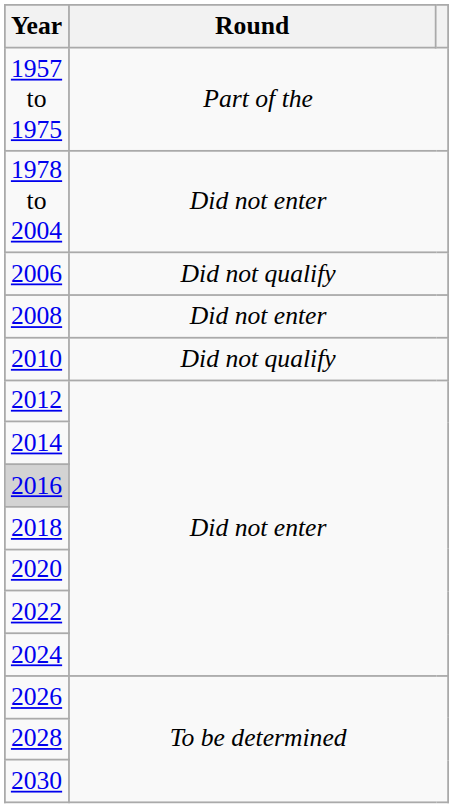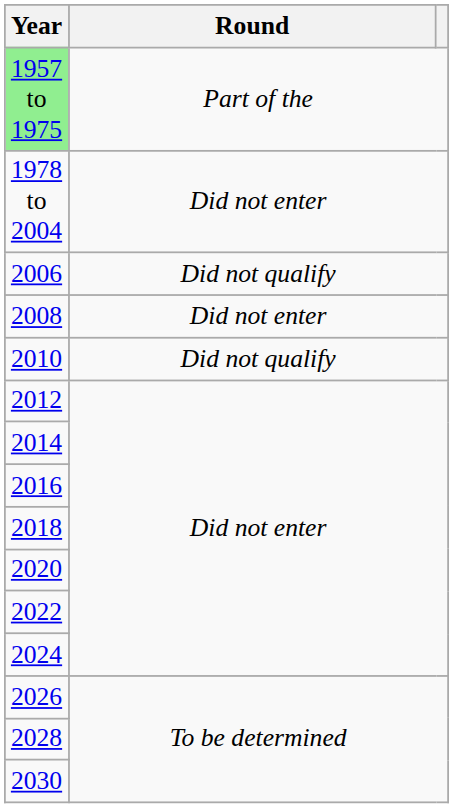(37, 98) no background -> (37, 98) lightgreen background
(37, 485) lightgrey background -> (37, 485) no background
